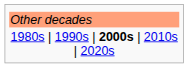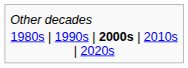(51, 19) lightsalmon background -> (51, 19) no background
